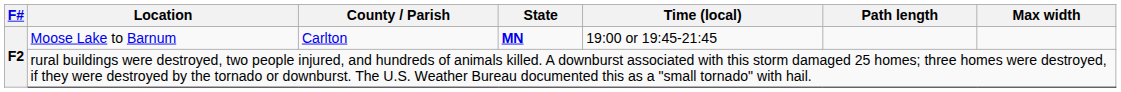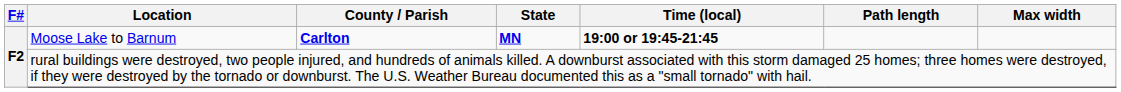(325, 37) normal -> (325, 37) bold
(652, 37) normal -> (651, 37) bold
